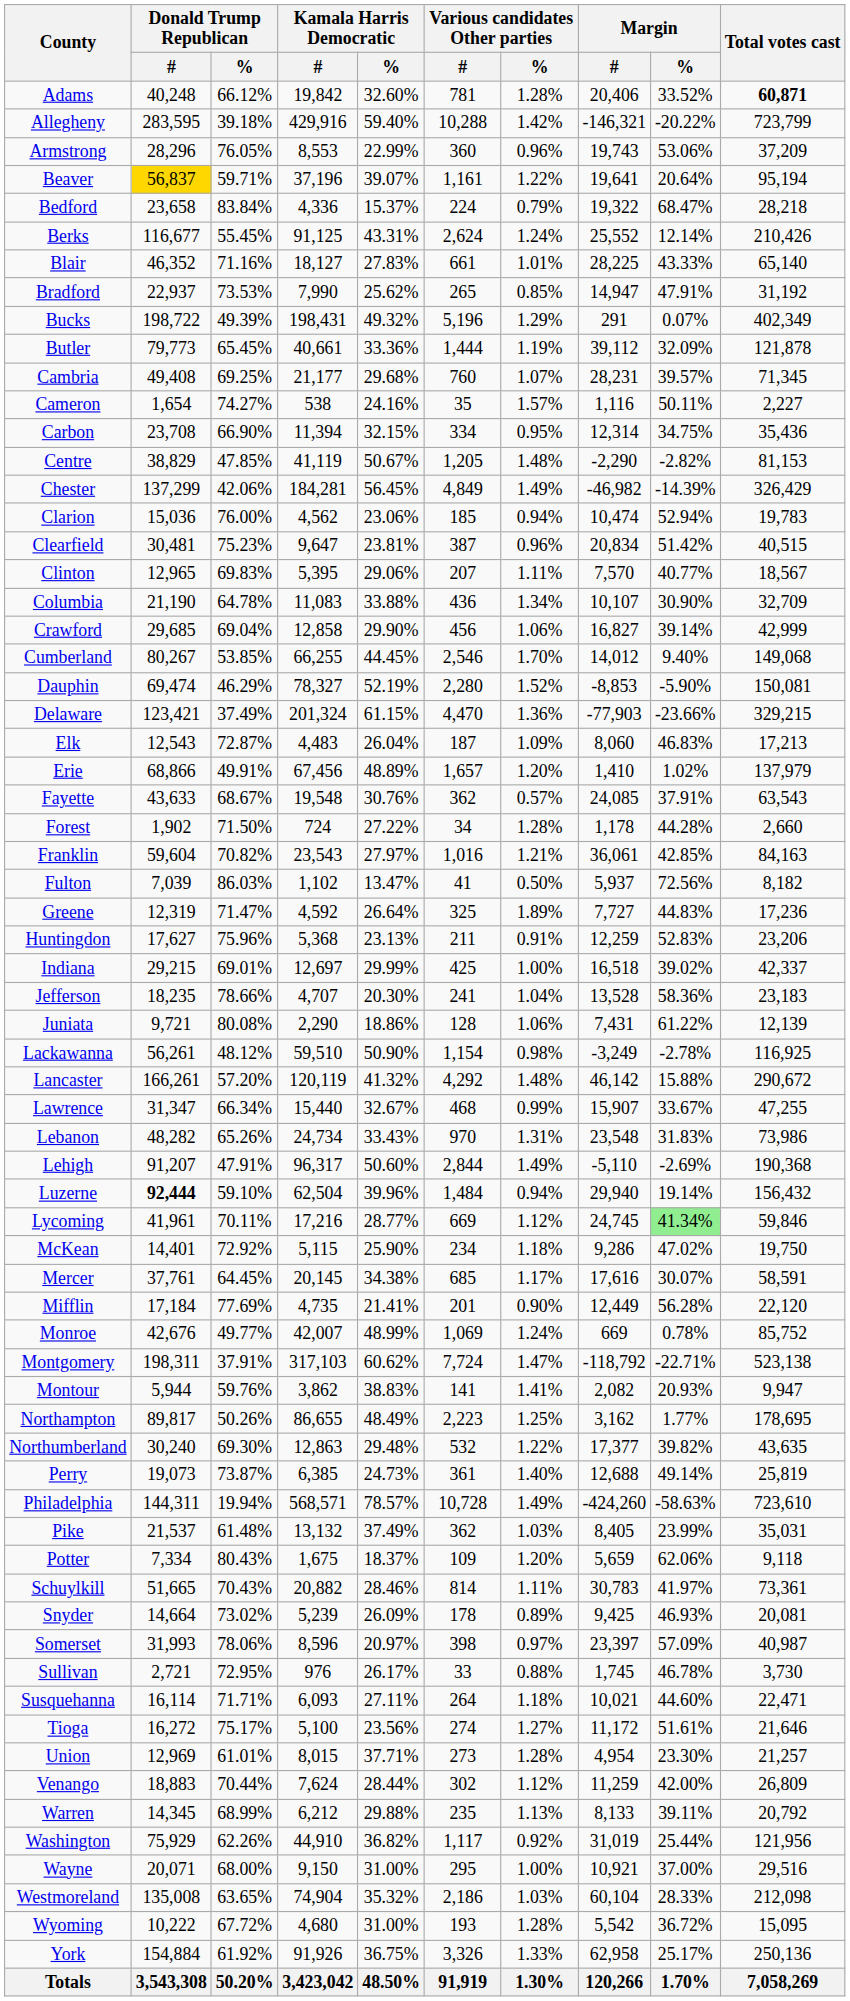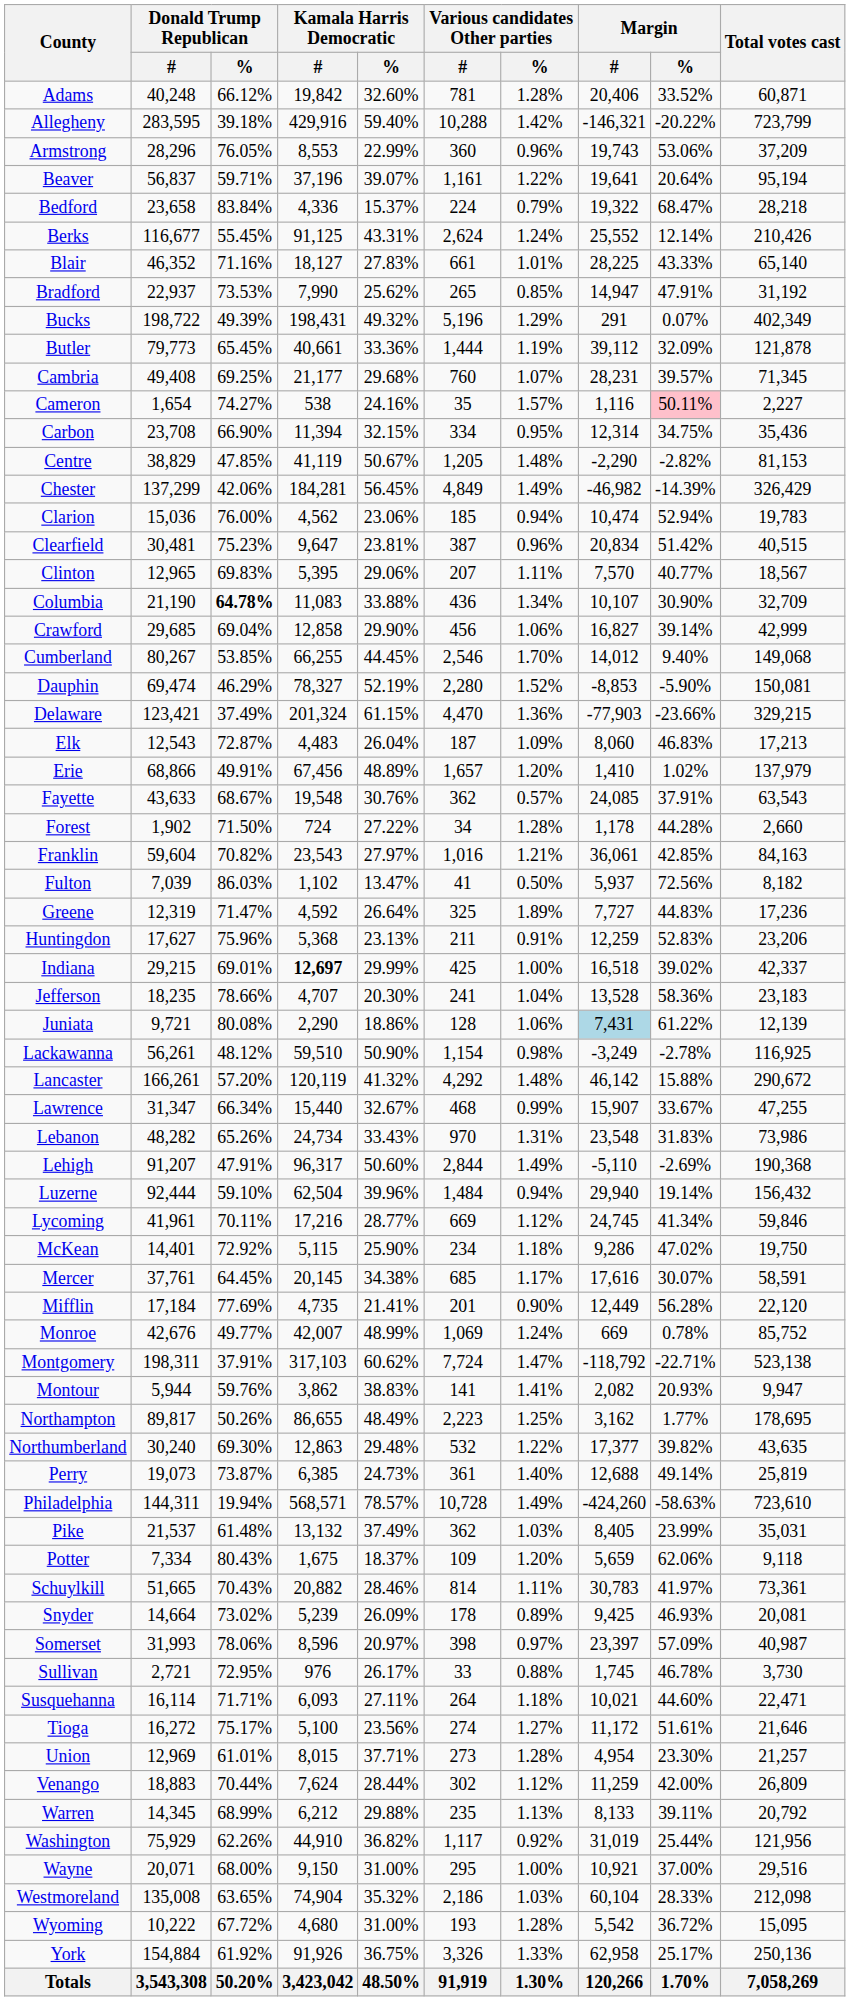(783, 94) bold -> (783, 94) normal
(171, 179) gold background -> (171, 179) no background
(685, 404) no background -> (685, 404) pink background
(245, 601) normal -> (245, 601) bold
(318, 968) normal -> (318, 968) bold
(614, 1024) no background -> (614, 1024) lightblue background
(171, 1193) bold -> (171, 1193) normal
(685, 1221) lightgreen background -> (685, 1221) no background
